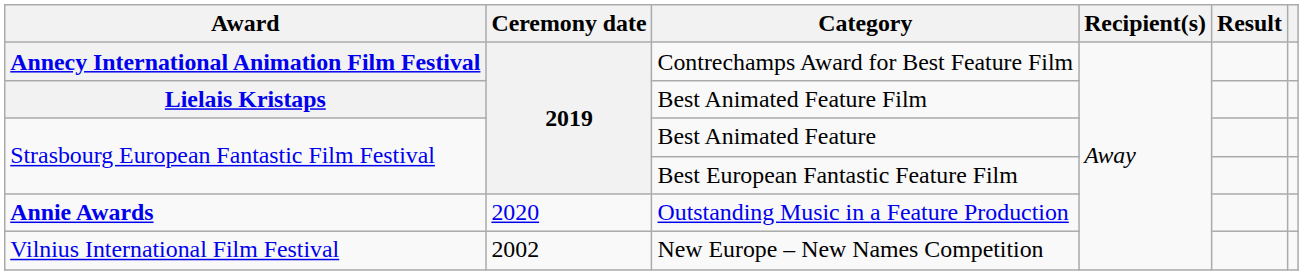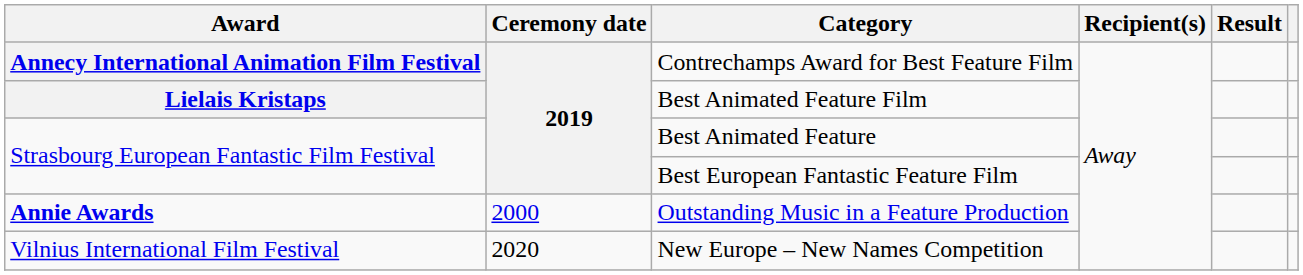(515, 212) 2020 -> (515, 212) 2000
(515, 250) 2002 -> (515, 250) 2020
